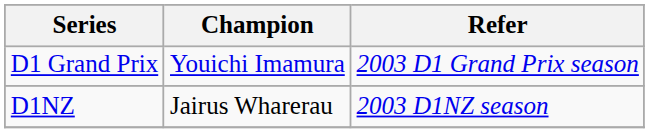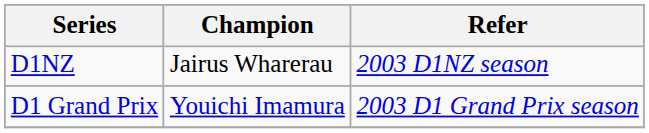rows swapped: (85, 65) <-> (43, 105)
